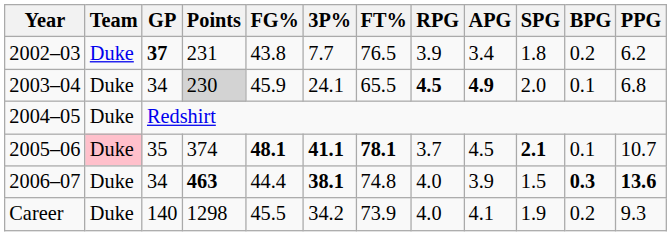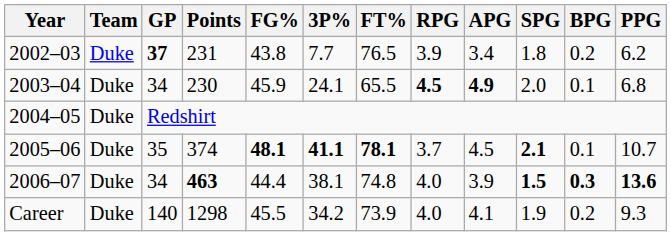(202, 85) lightgrey background -> (202, 85) no background
(112, 149) pink background -> (112, 149) no background
(326, 181) bold -> (326, 181) normal
(533, 181) normal -> (533, 181) bold
